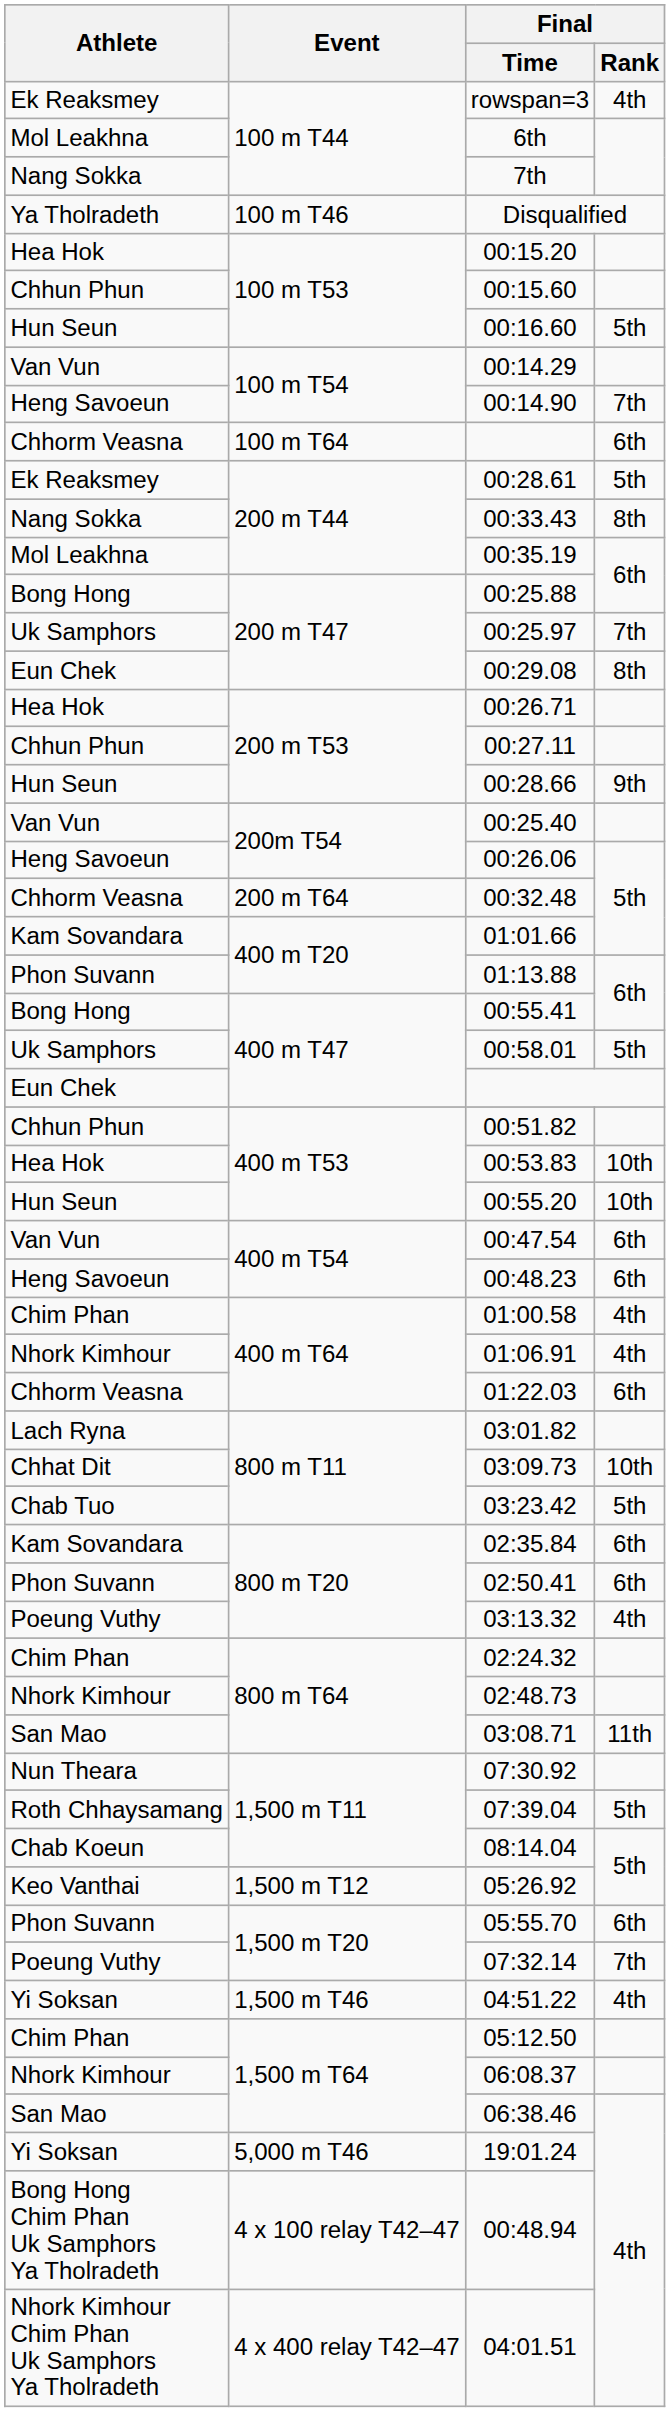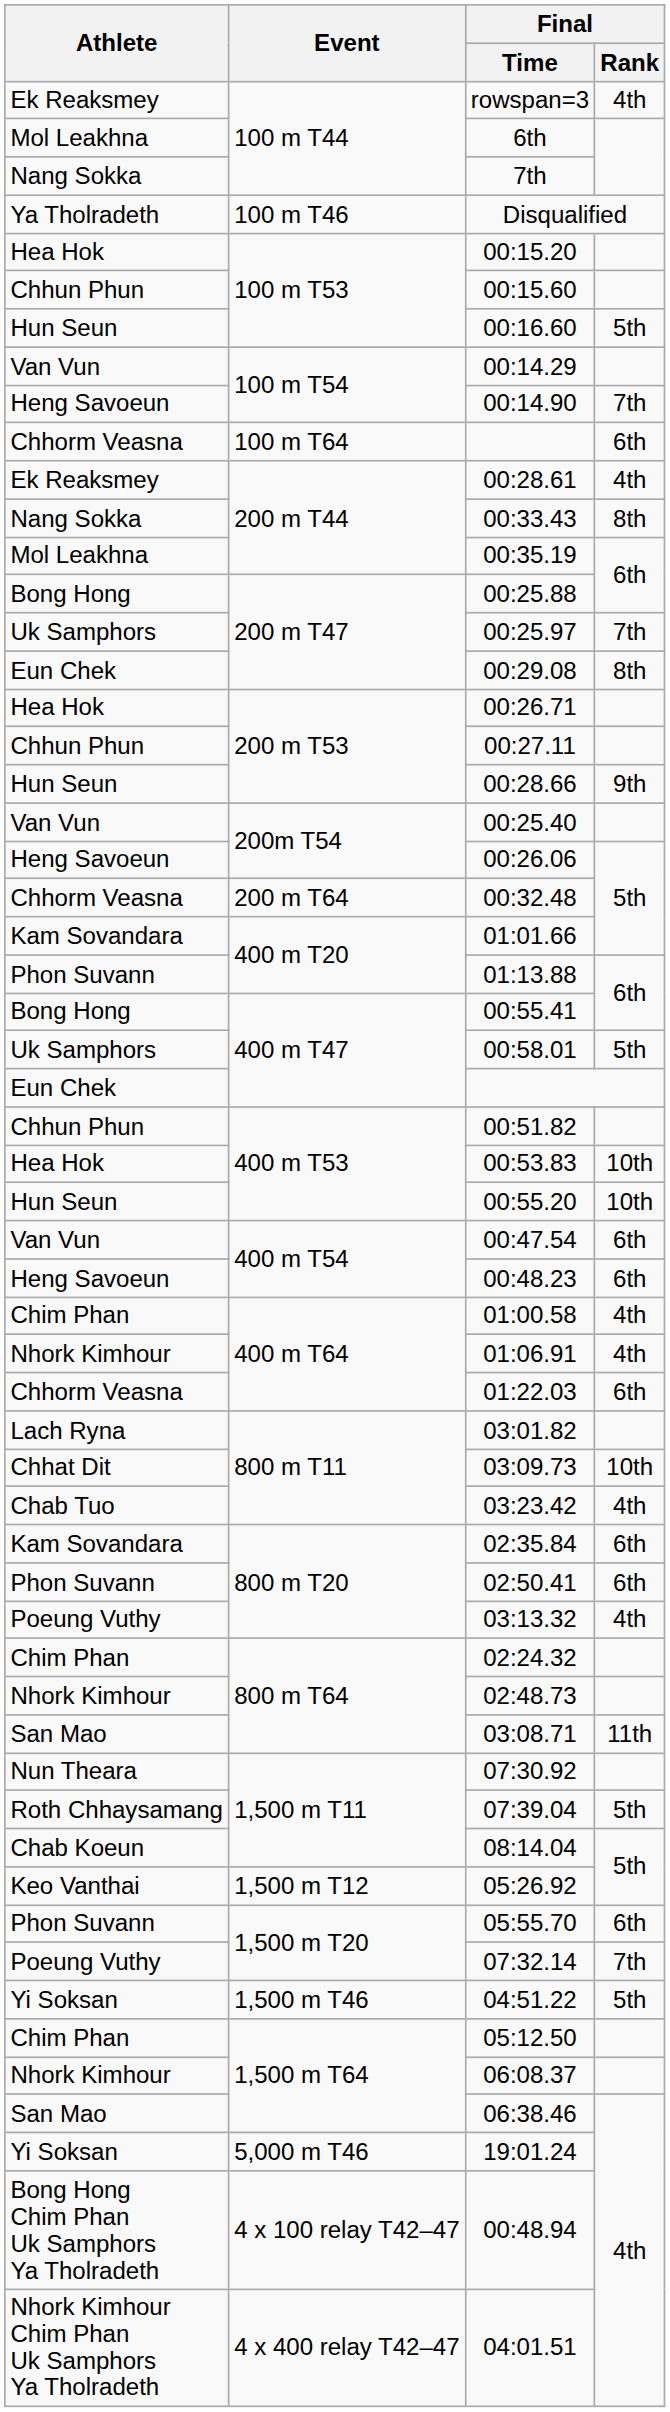(630, 480) 5th -> (630, 480) 4th
(630, 1506) 5th -> (630, 1506) 4th
(630, 2000) 4th -> (630, 2000) 5th
